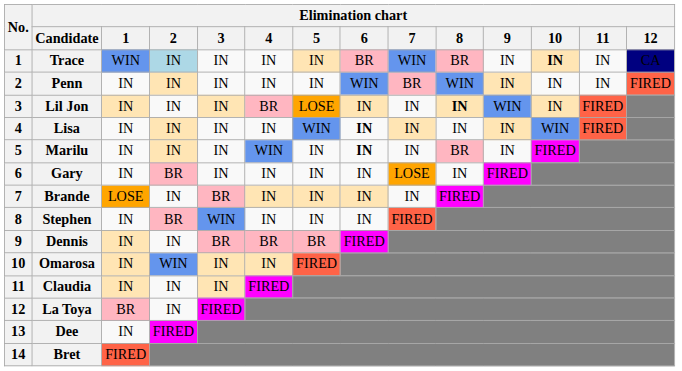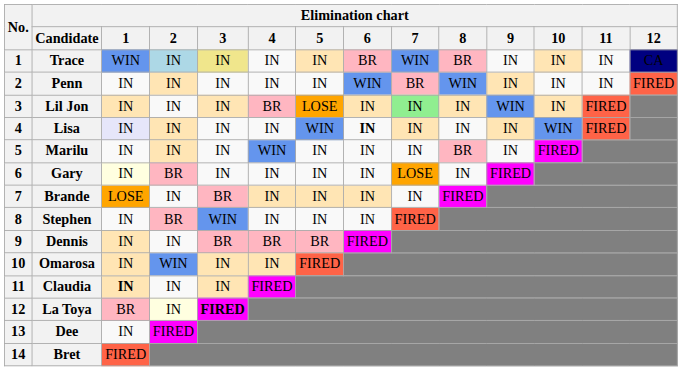(221, 60) no background -> (223, 60) khaki background
(555, 60) bold -> (558, 60) normal
(412, 106) no background -> (415, 106) lightgreen background
(460, 106) bold -> (463, 106) normal
(126, 128) no background -> (126, 128) lavender background
(364, 151) bold -> (367, 151) normal
(126, 173) no background -> (126, 173) lightyellow background
(126, 286) normal -> (126, 286) bold
(173, 309) no background -> (173, 309) lightyellow background
(221, 309) normal -> (223, 309) bold
